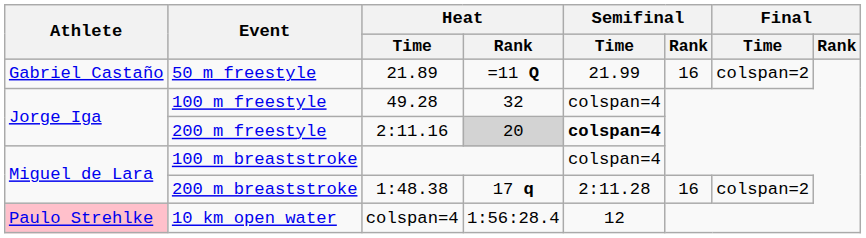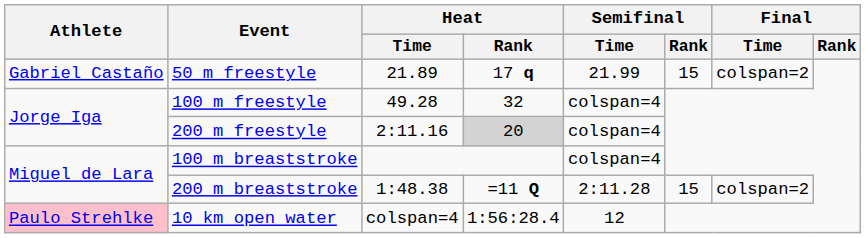(513, 73) =11 Q -> (513, 73) 17 q
(689, 73) 16 -> (689, 73) 15
(614, 131) bold -> (614, 131) normal
(513, 189) 17 q -> (513, 189) =11 Q
(689, 189) 16 -> (689, 189) 15
